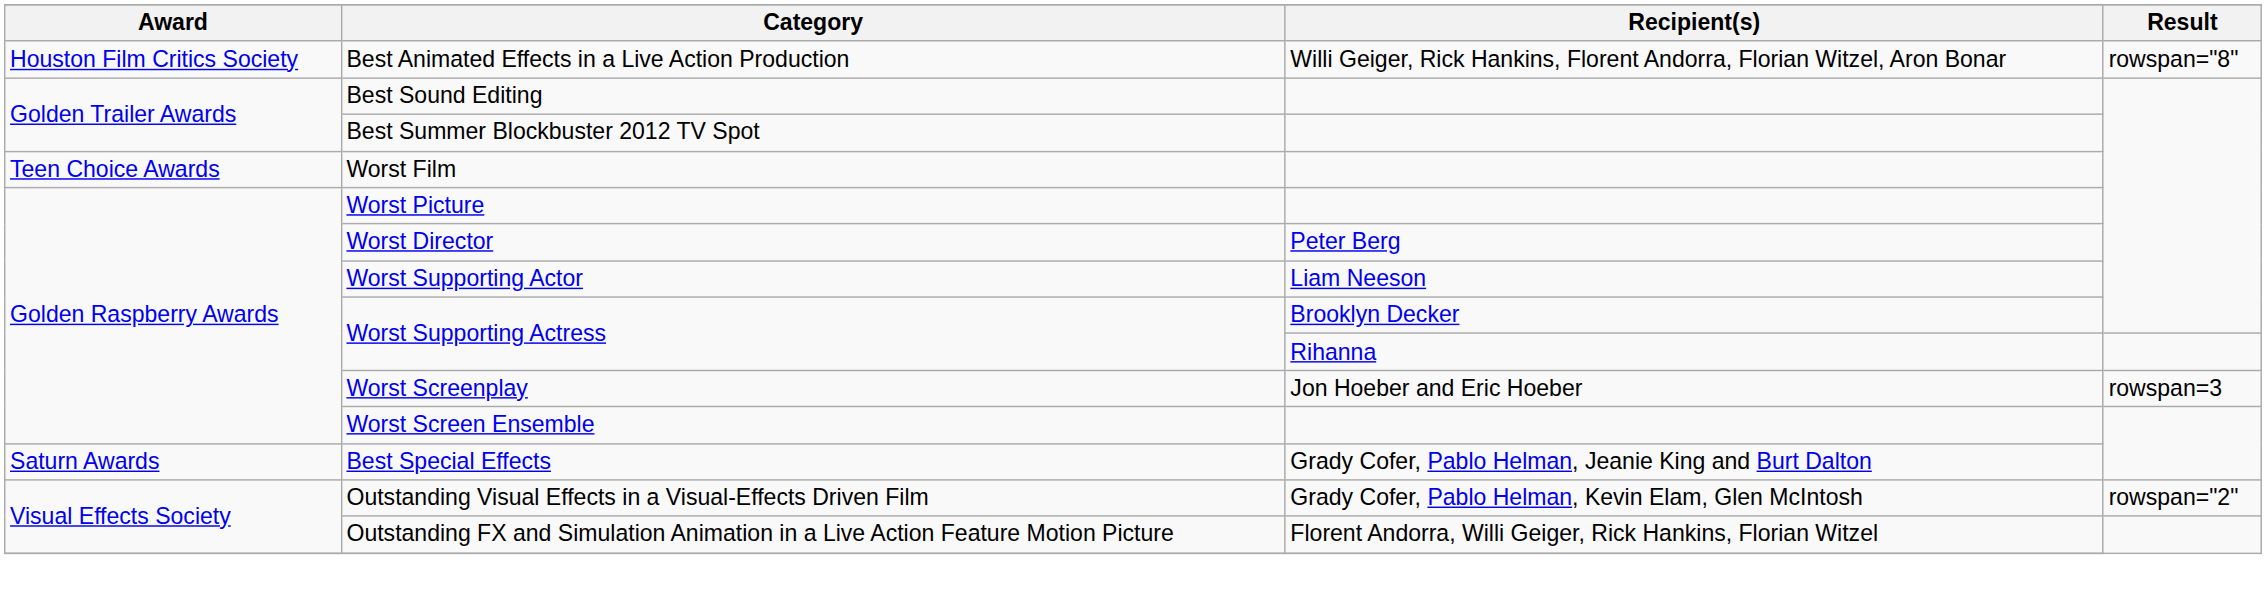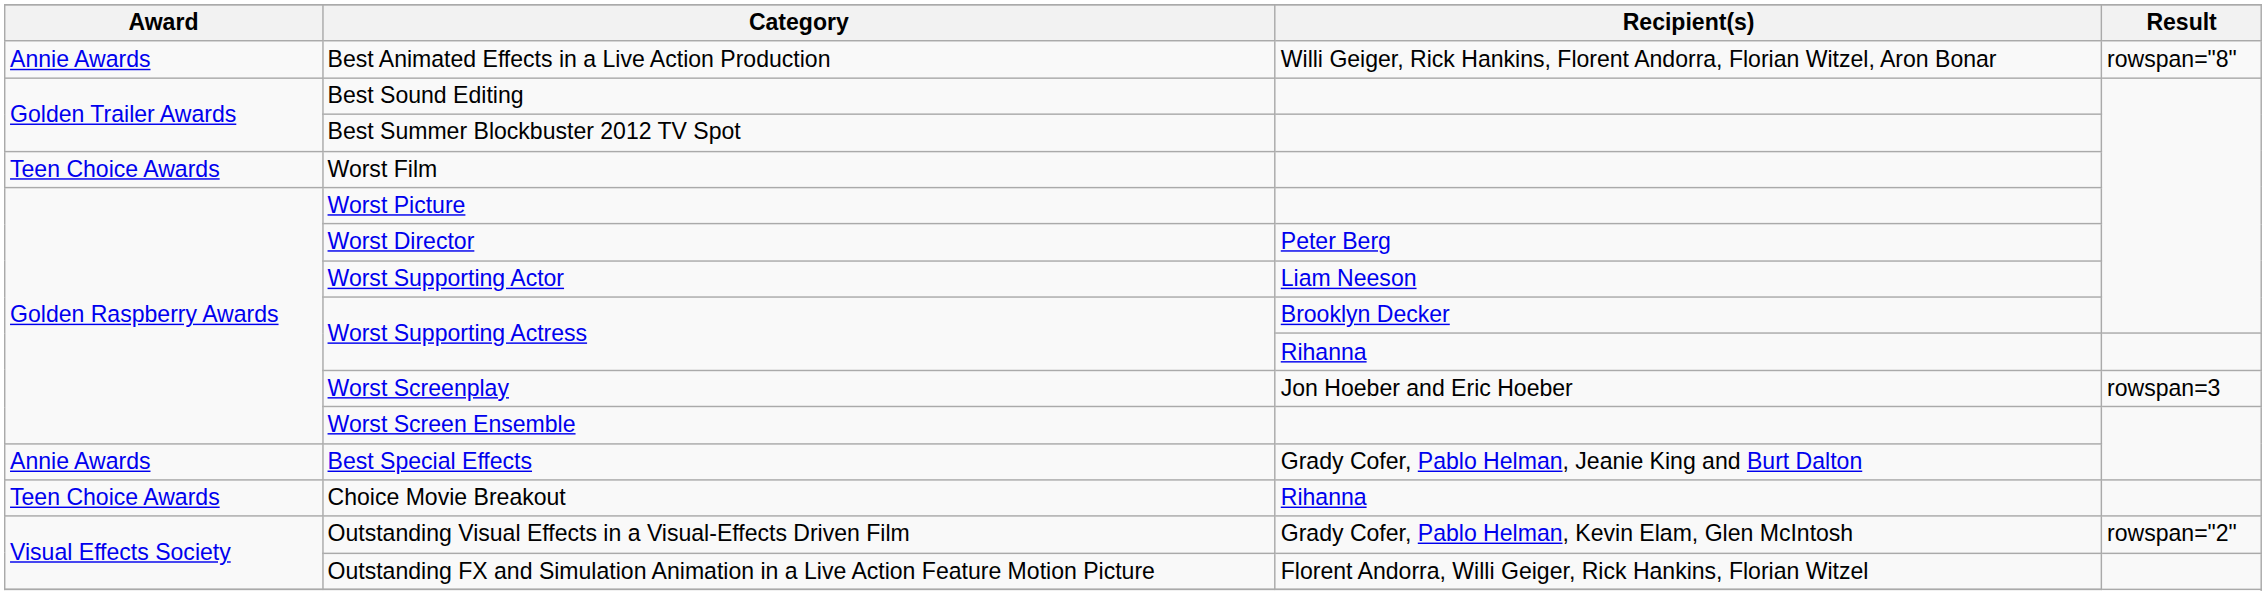(154, 59) Houston Film Critics Society -> (80, 59) Annie Awards
(85, 461) Saturn Awards -> (80, 461) Annie Awards
+ row: (447, 497)
